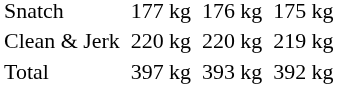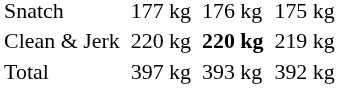(232, 41) normal -> (233, 41) bold
